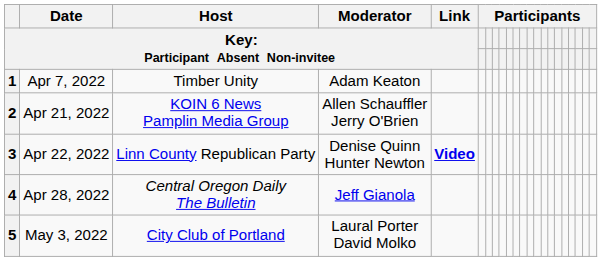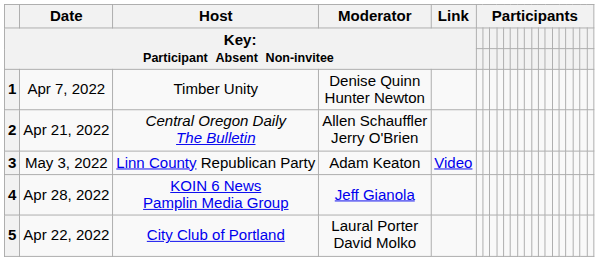(375, 81) Adam Keaton -> (375, 89) Denise Quinn Hunter Newton
(216, 113) KOIN 6 News Pamplin Media Group -> (216, 130) Central Oregon Daily The Bulletin
(66, 154) Apr 22, 2022 -> (66, 162) May 3, 2022
(375, 154) Denise Quinn Hunter Newton -> (375, 162) Adam Keaton
(455, 154) bold -> (453, 162) normal
(216, 194) Central Oregon Daily The Bulletin -> (216, 194) KOIN 6 News Pamplin Media Group
(66, 235) May 3, 2022 -> (66, 235) Apr 22, 2022
